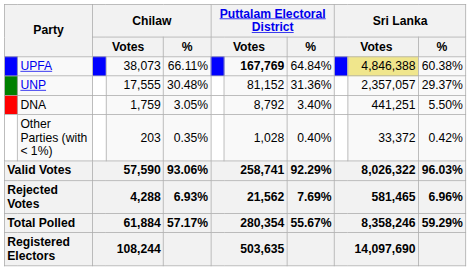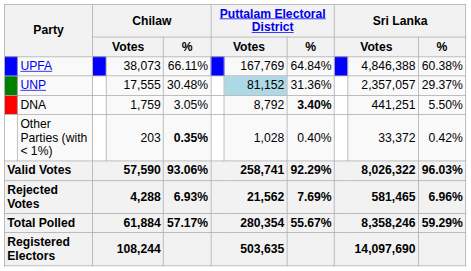(262, 66) bold -> (262, 66) normal
(388, 66) khaki background -> (388, 66) no background
(266, 85) no background -> (266, 85) lightblue background
(314, 104) normal -> (314, 104) bold
(191, 137) normal -> (191, 137) bold
